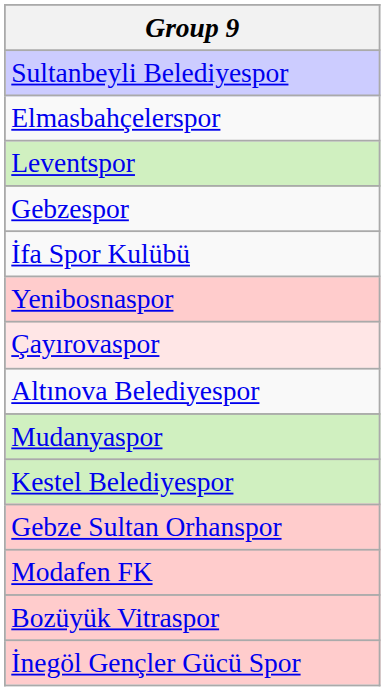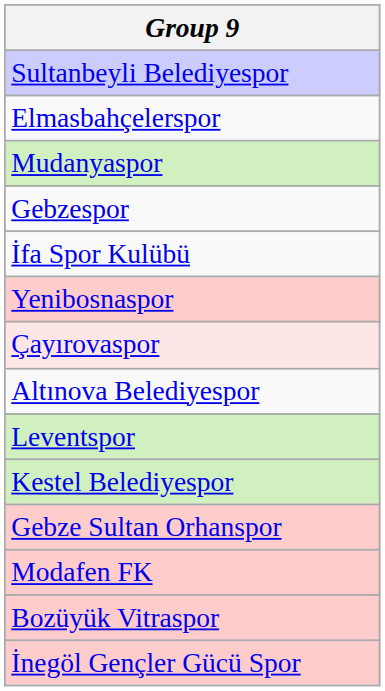(73, 163) Leventspor -> (87, 163) Mudanyaspor
(87, 435) Mudanyaspor -> (73, 435) Leventspor
